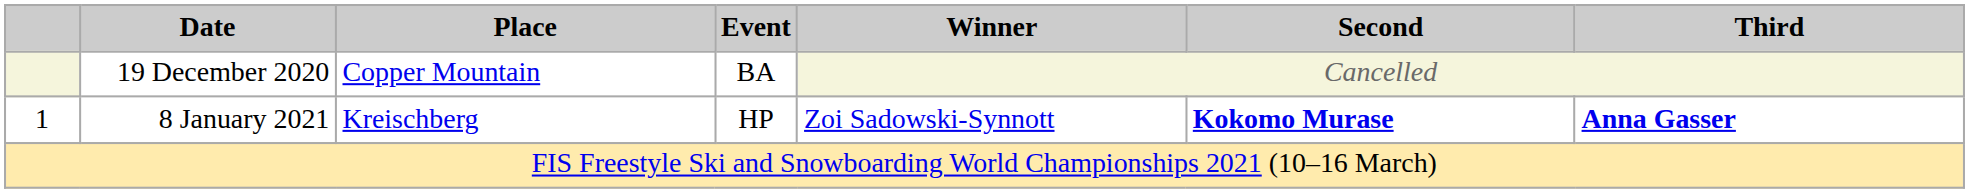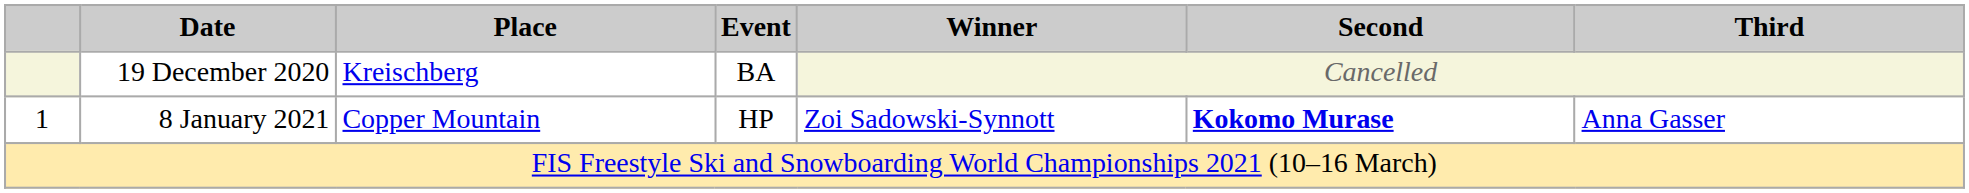(441, 72) Copper Mountain -> (410, 72) Kreischberg
(410, 118) Kreischberg -> (441, 118) Copper Mountain
(1659, 118) bold -> (1653, 118) normal
